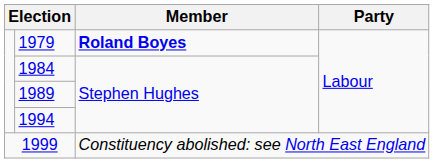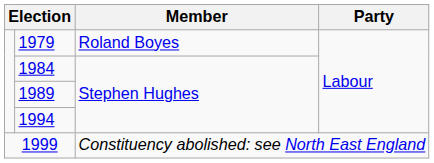(132, 42) bold -> (129, 42) normal
